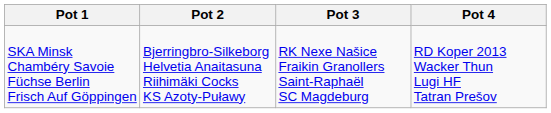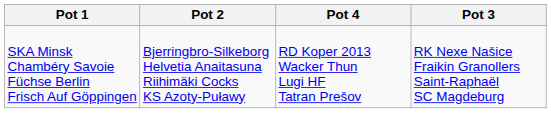columns swapped: (343, 15) <-> (478, 15)
